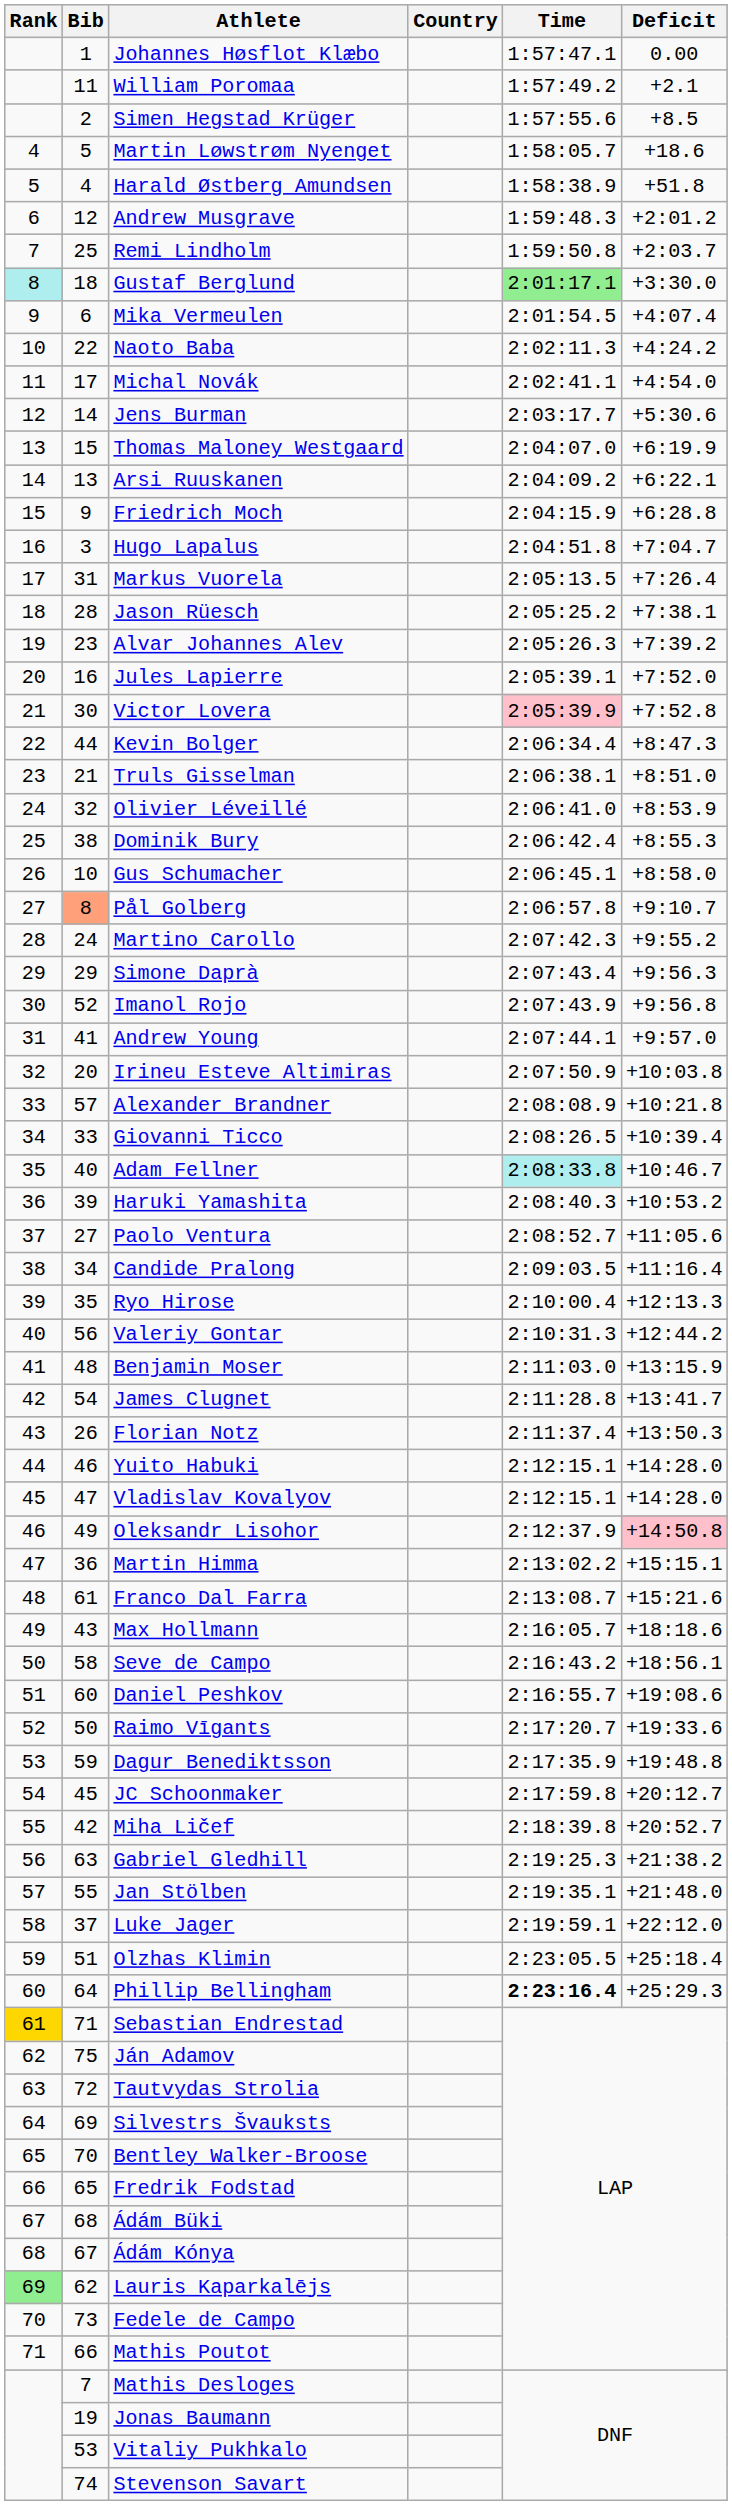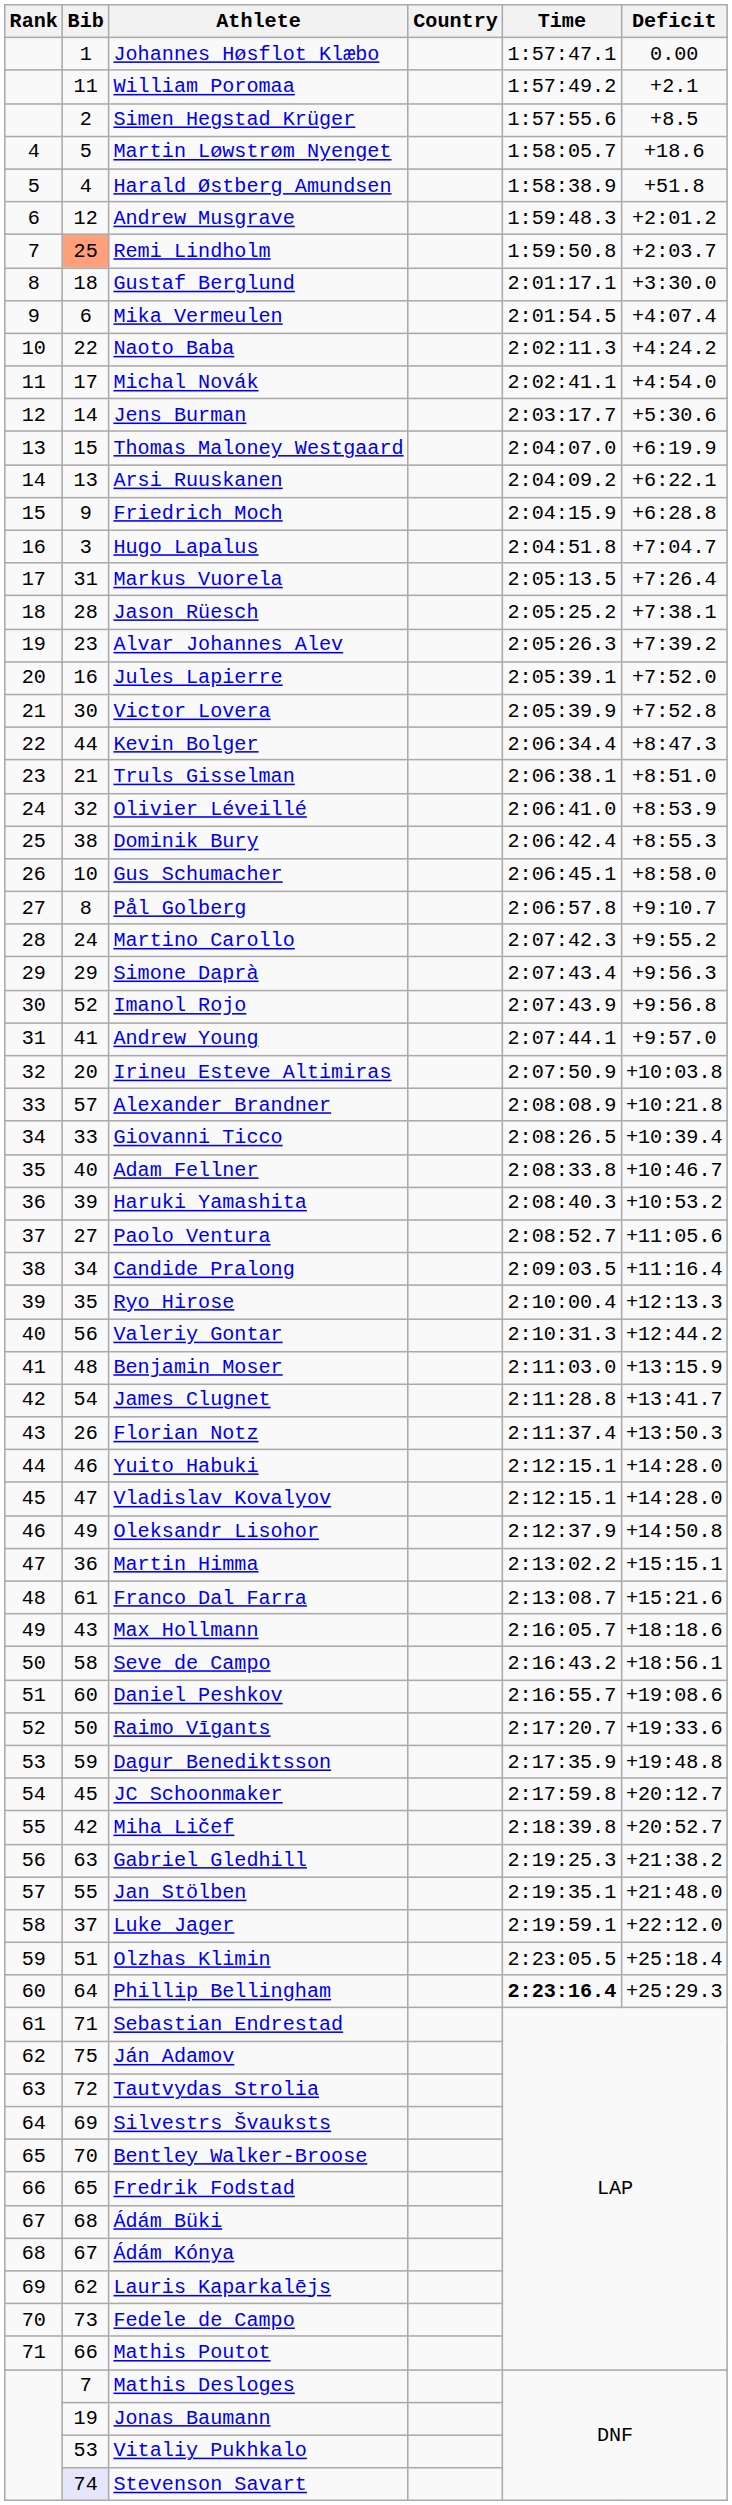(86, 251) no background -> (86, 251) lightsalmon background
(34, 284) paleturquoise background -> (34, 284) no background
(562, 284) lightgreen background -> (562, 284) no background
(562, 711) pink background -> (562, 711) no background
(86, 908) lightsalmon background -> (86, 908) no background
(562, 1171) paleturquoise background -> (562, 1171) no background
(674, 1532) pink background -> (674, 1532) no background
(34, 2024) gold background -> (34, 2024) no background
(34, 2287) lightgreen background -> (34, 2287) no background
(86, 2484) no background -> (86, 2484) lavender background
